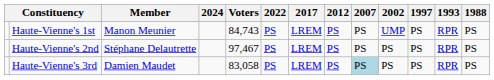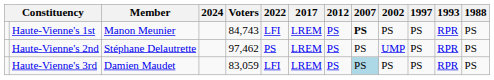(270, 30) PS -> (272, 30) LFI
(360, 30) normal -> (360, 30) bold
(393, 30) UMP -> (387, 30) PS
(244, 48) 97,467 -> (244, 48) 97,462
(387, 48) PS -> (393, 48) UMP
(244, 65) 83,058 -> (244, 65) 83,059
(270, 65) PS -> (272, 65) LFI
